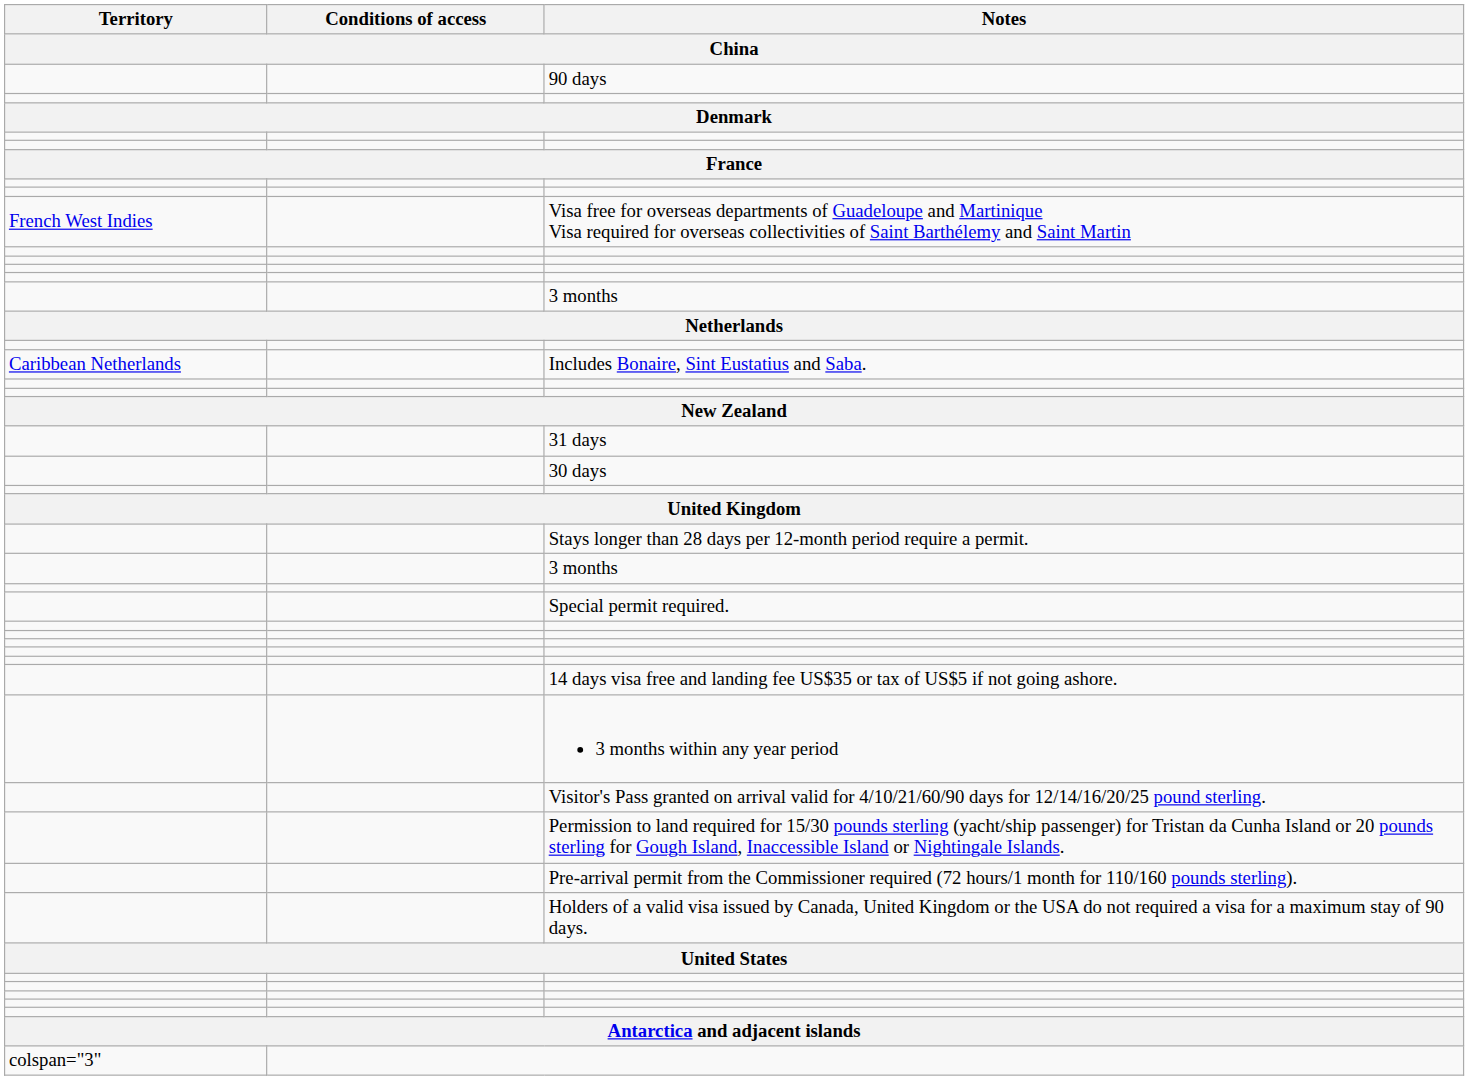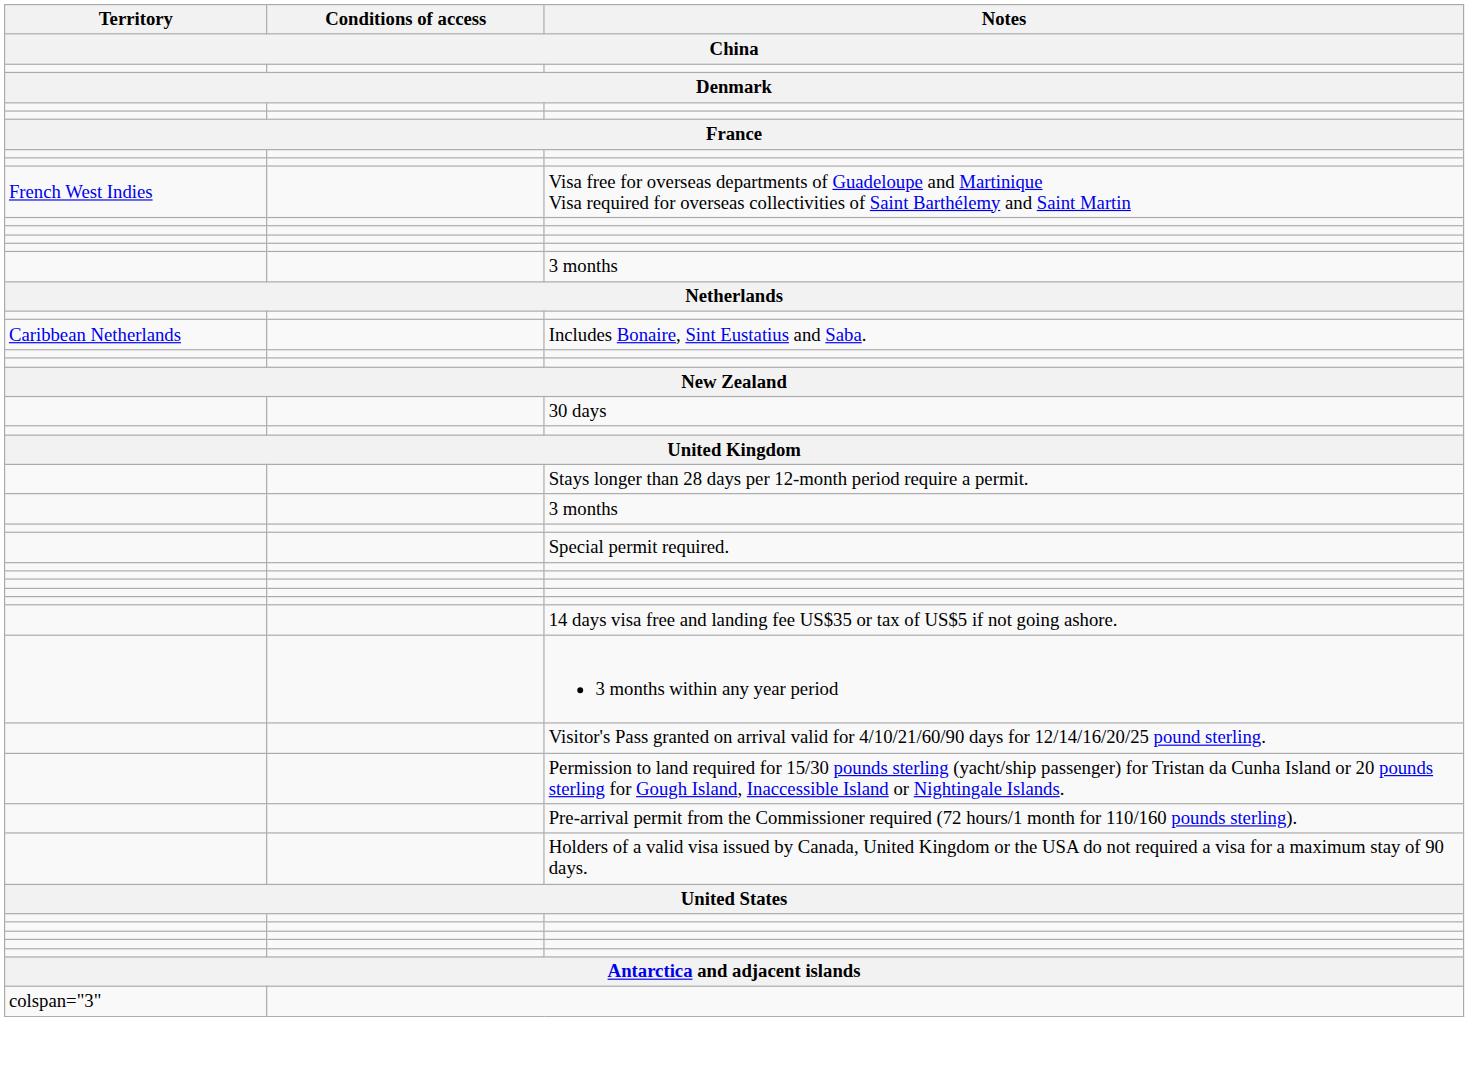- row: (136, 79)
- row: (136, 441)
